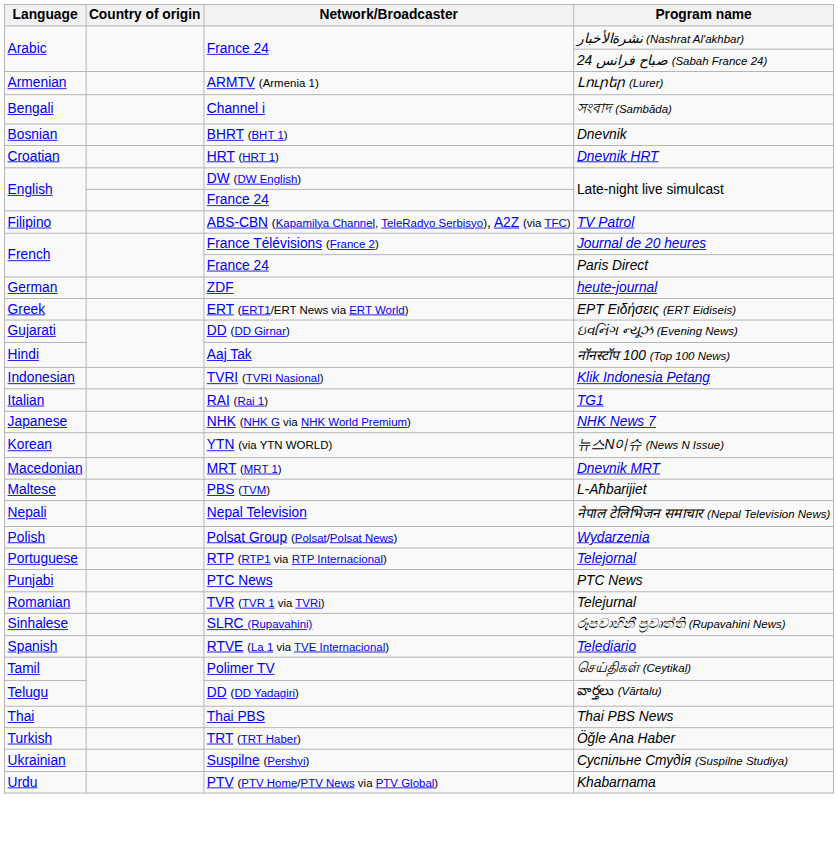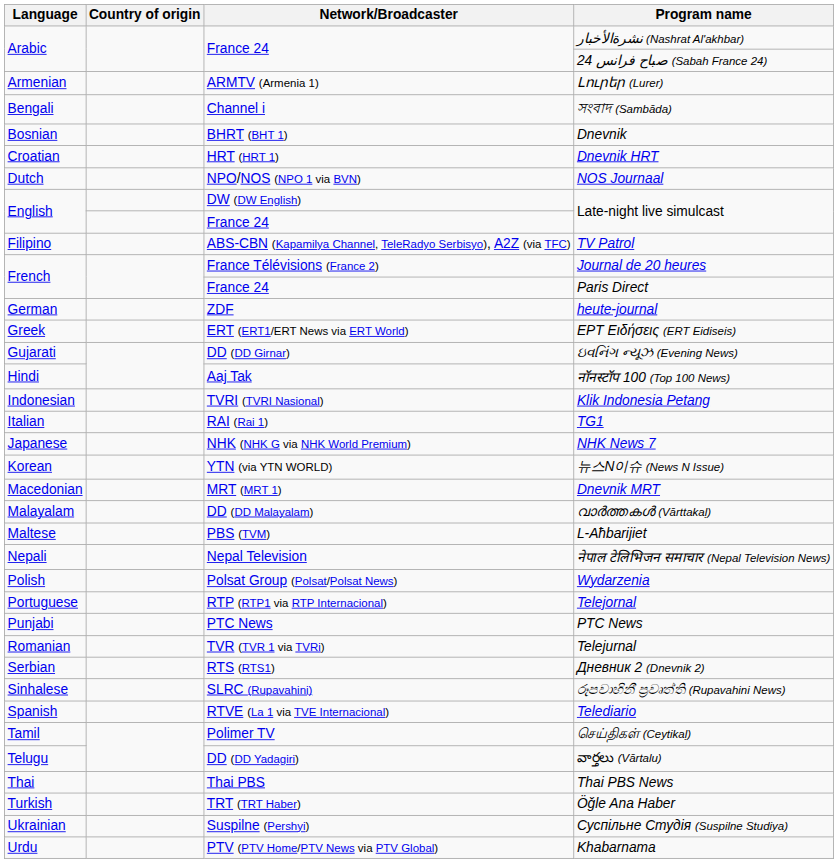+ row: (284, 178)
+ row: (260, 511)
+ row: (241, 668)
